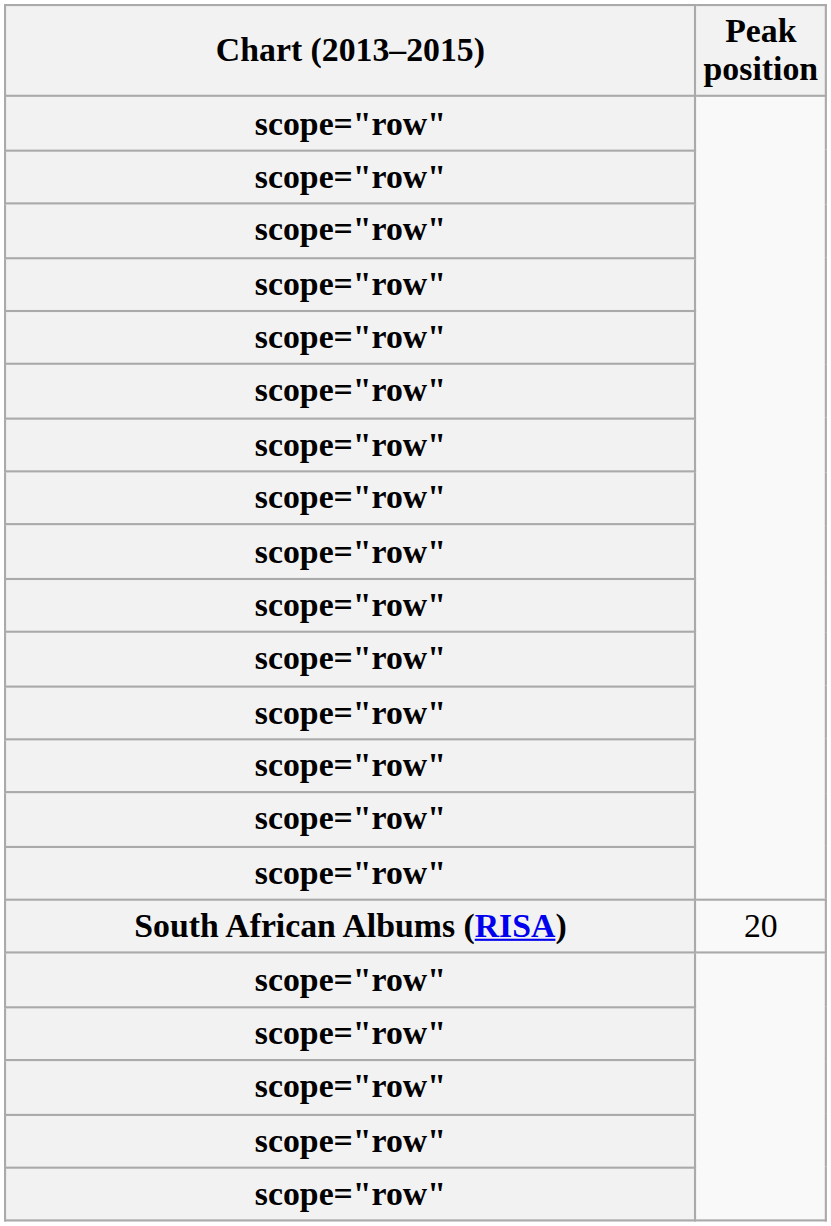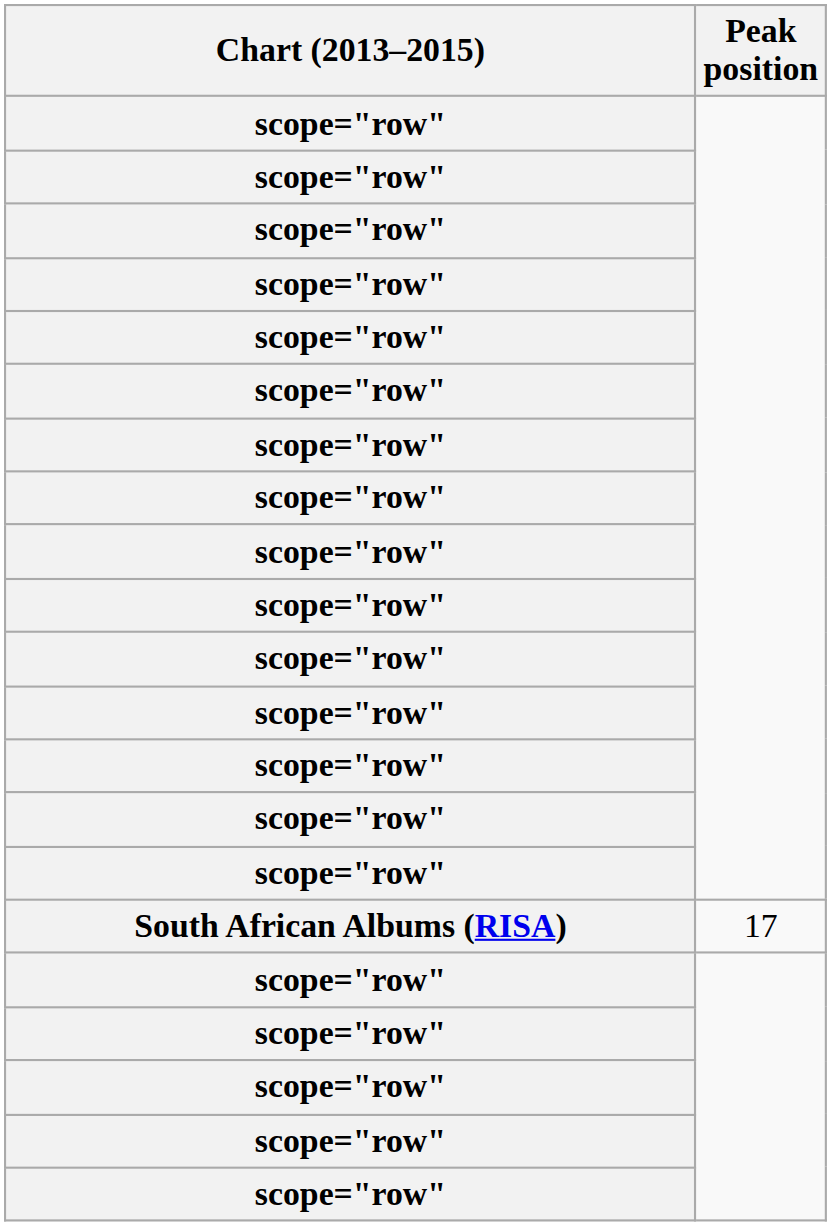(761, 925) 20 -> (761, 925) 17
